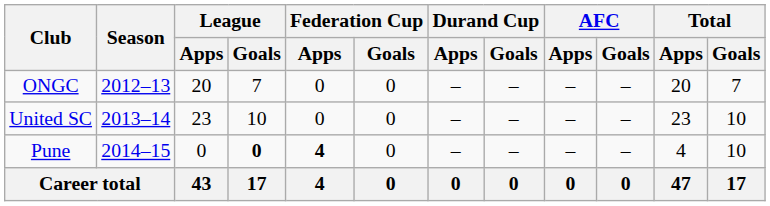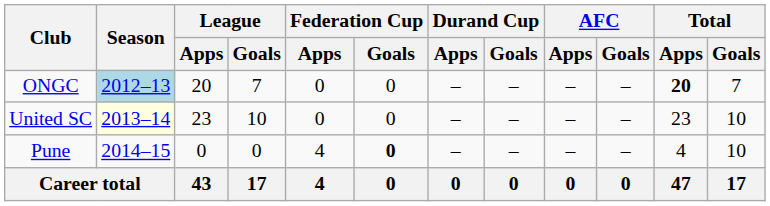(136, 86) no background -> (136, 86) lightblue background
(681, 86) normal -> (681, 86) bold
(136, 118) no background -> (136, 118) lightyellow background
(257, 151) bold -> (257, 151) normal
(320, 151) bold -> (320, 151) normal
(391, 151) normal -> (391, 151) bold
